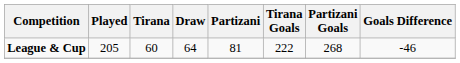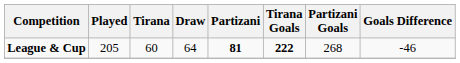(236, 48) normal -> (236, 48) bold
(284, 48) normal -> (284, 48) bold
